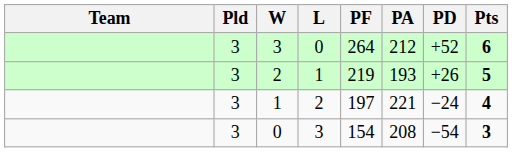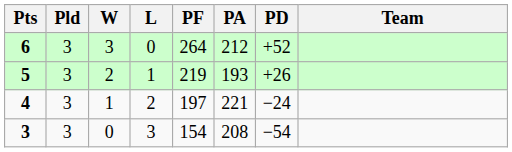columns swapped: (109, 18) <-> (487, 18)
